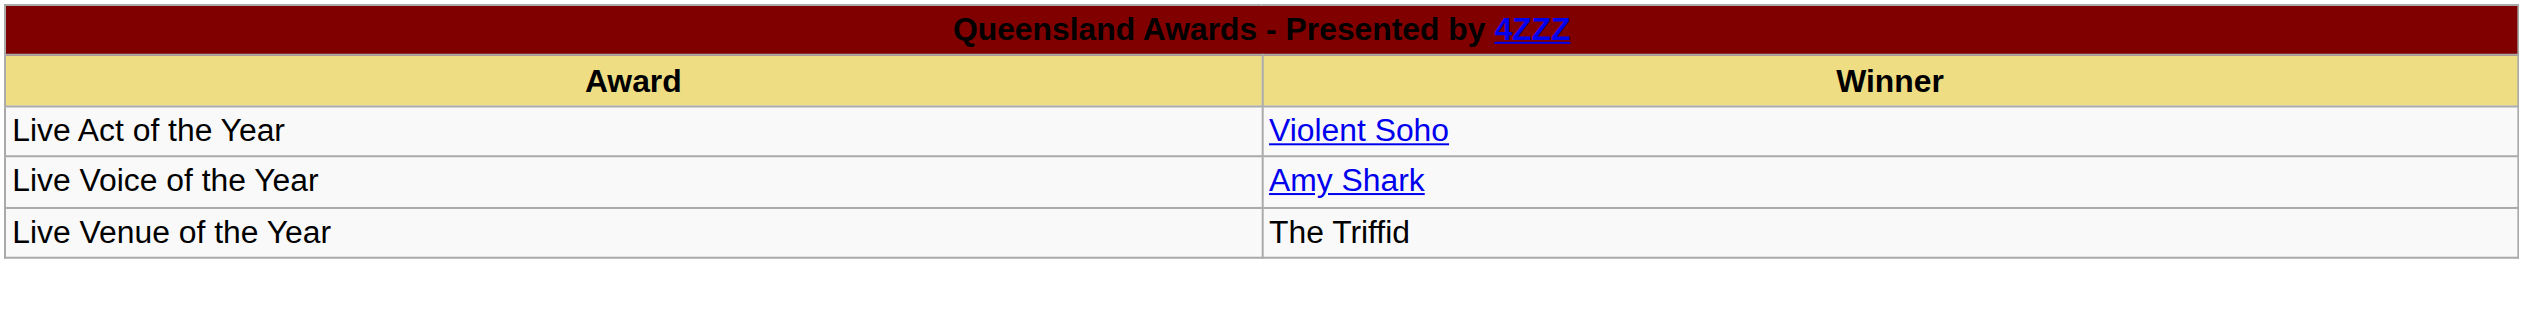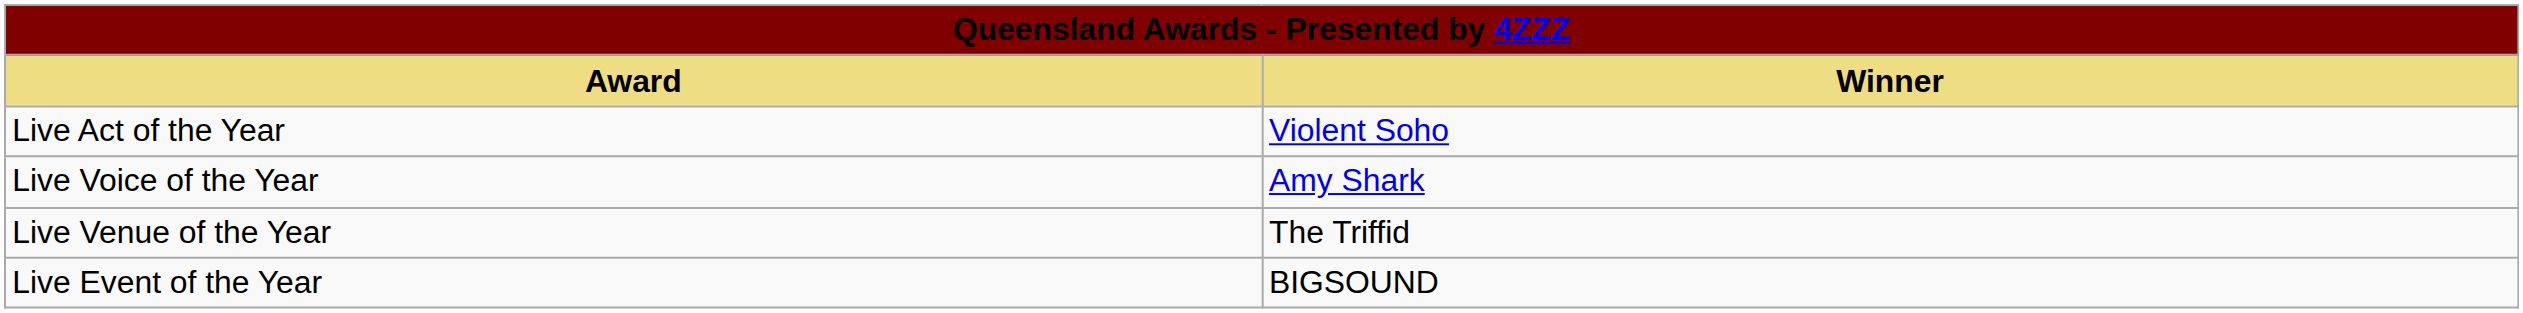+ row: (167, 282)
